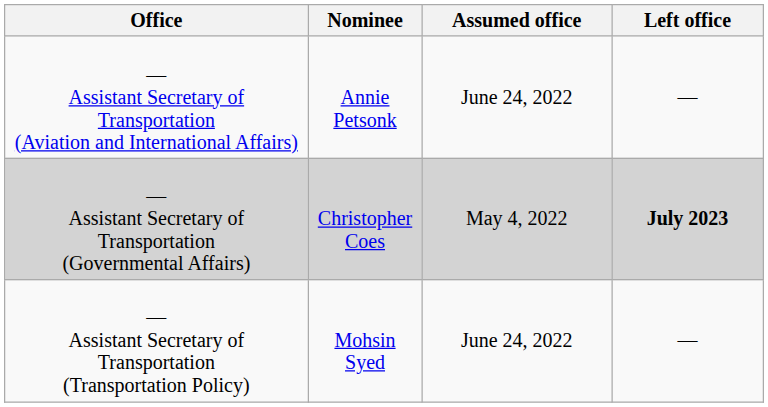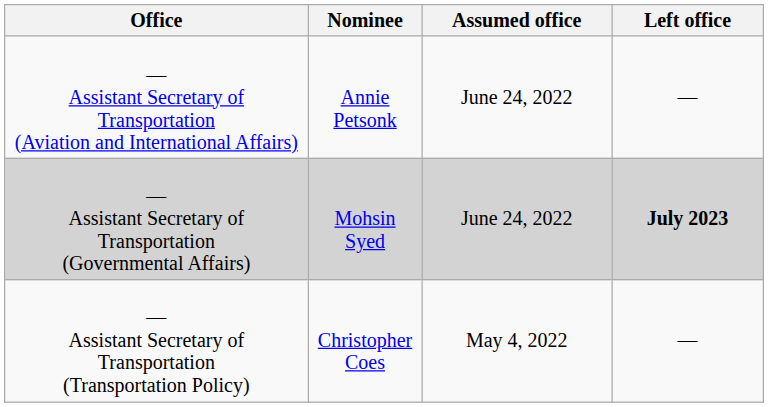(365, 230) Christopher Coes -> (365, 230) Mohsin Syed
(517, 218) May 4, 2022 -> (517, 218) June 24, 2022
(365, 351) Mohsin Syed -> (365, 351) Christopher Coes
(517, 340) June 24, 2022 -> (517, 340) May 4, 2022
